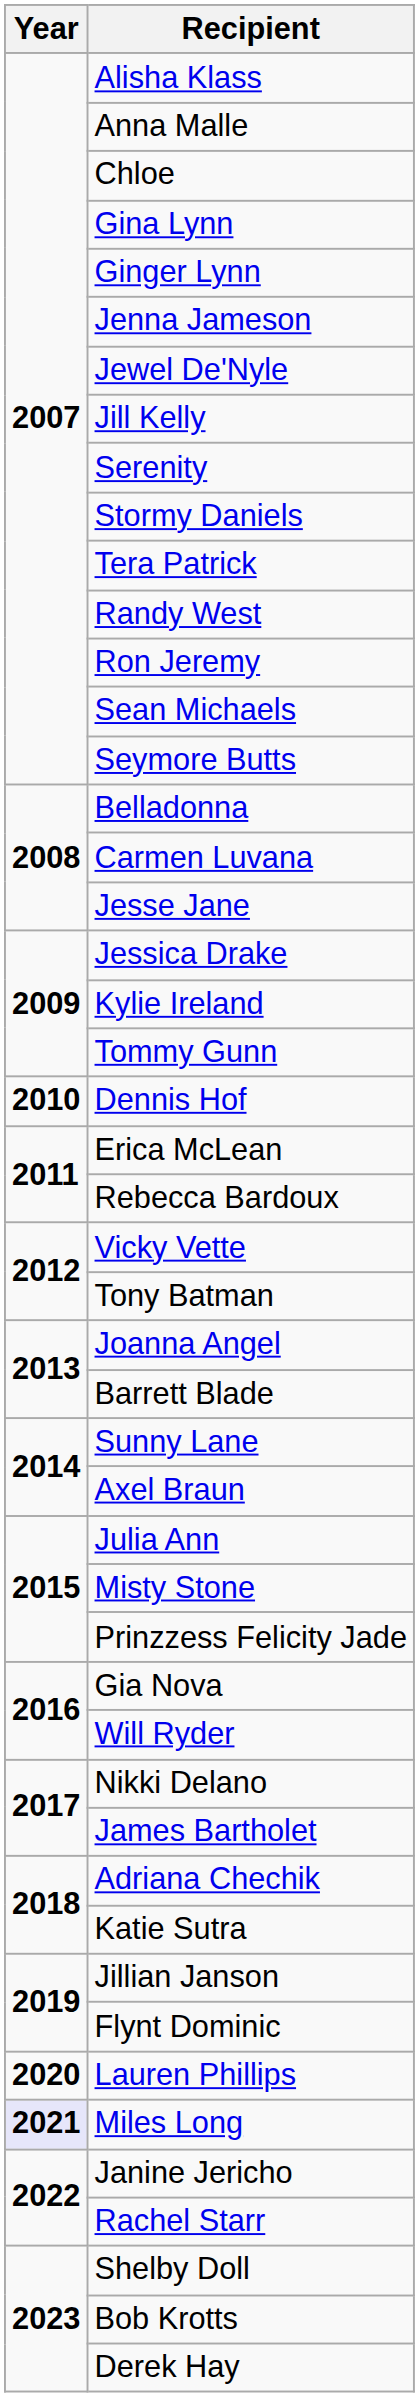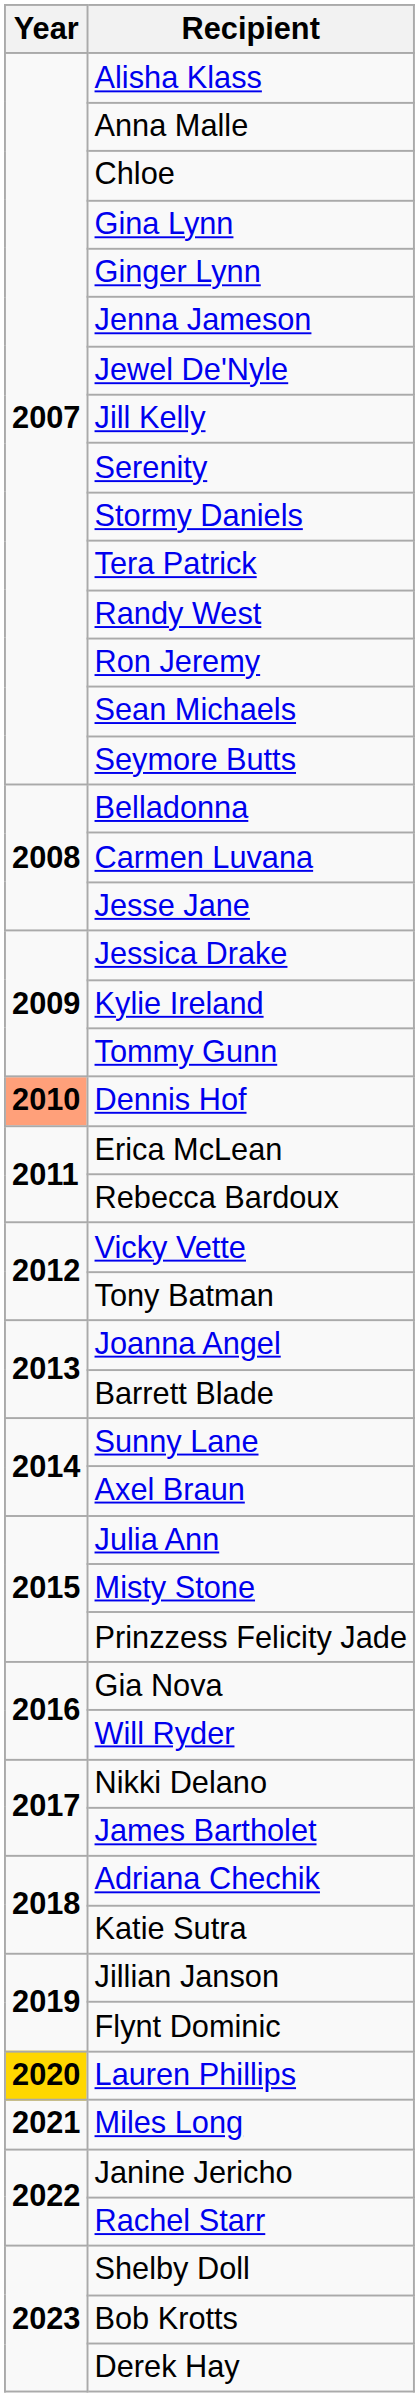(46, 1100) no background -> (46, 1100) lightsalmon background
(46, 2075) no background -> (46, 2075) gold background
(46, 2123) lavender background -> (46, 2123) no background
